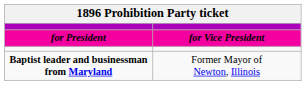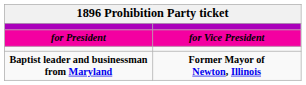(227, 66) normal -> (227, 66) bold
